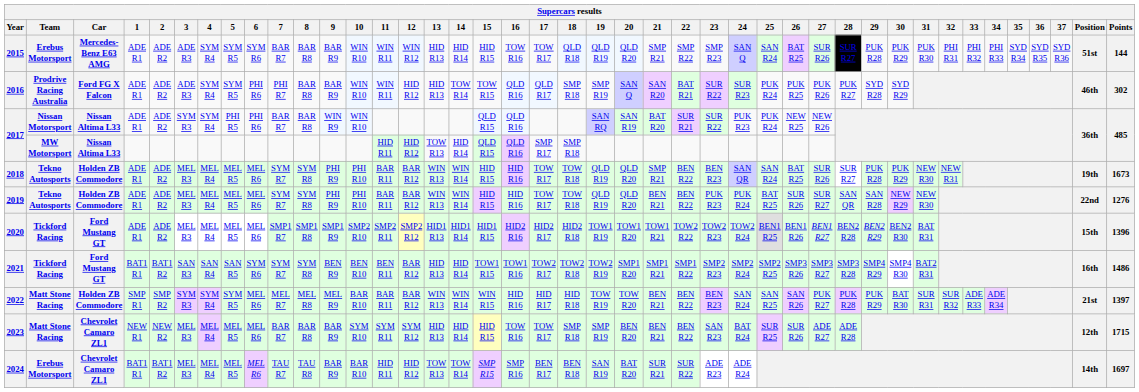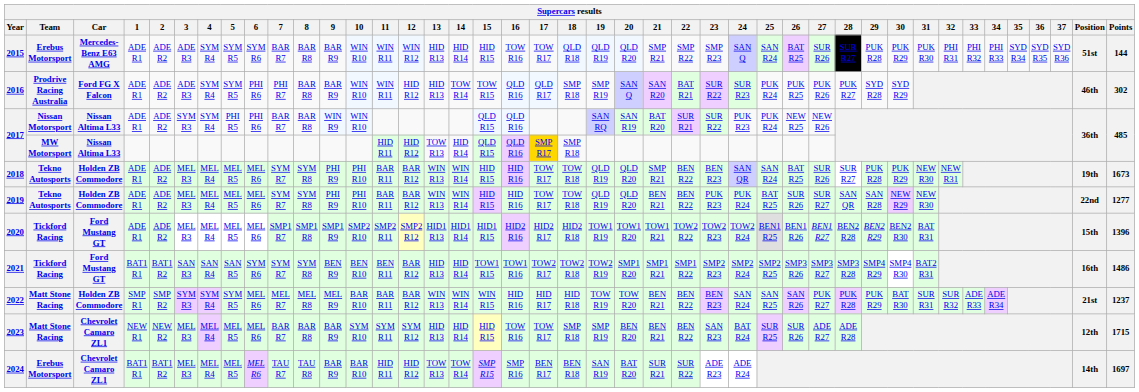(544, 148) no background -> (544, 148) gold background
(1121, 200) 1276 -> (1121, 200) 1277
(1121, 300) 1397 -> (1121, 300) 1237
